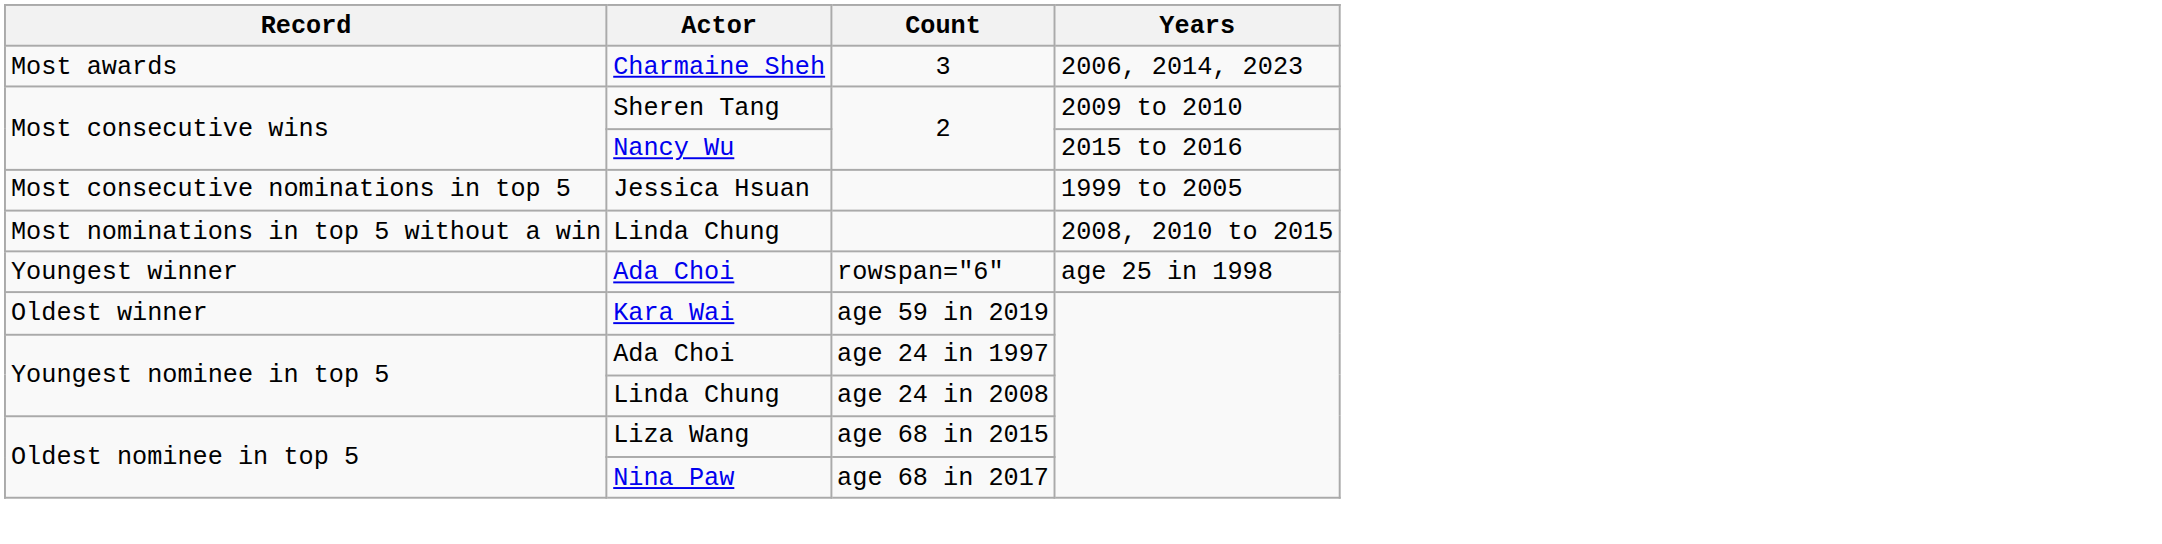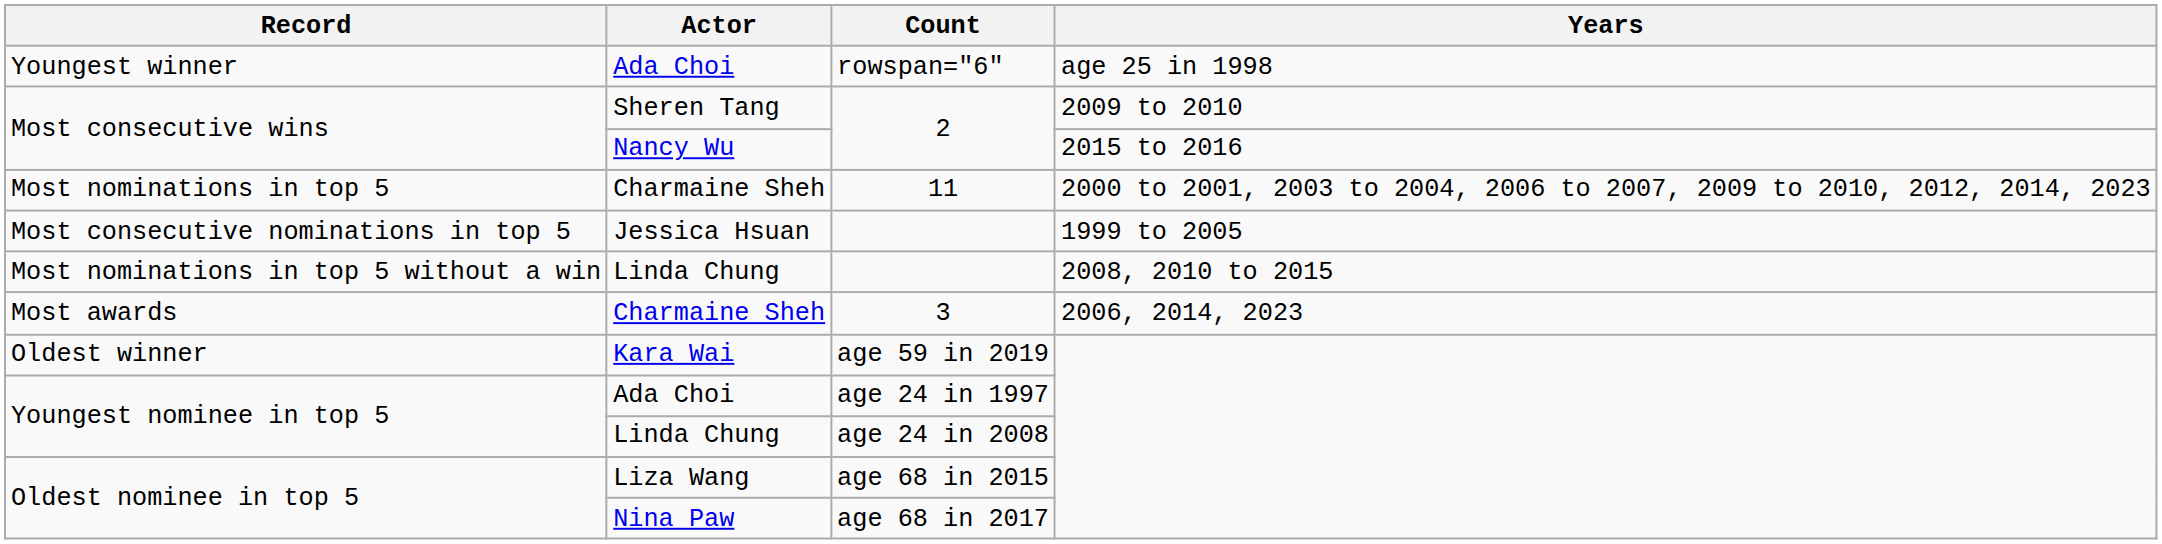rows swapped: (719, 67) <-> (674, 272)
+ row: (719, 190)
